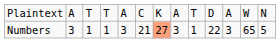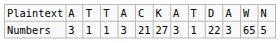(162, 30) lightsalmon background -> (162, 30) no background
